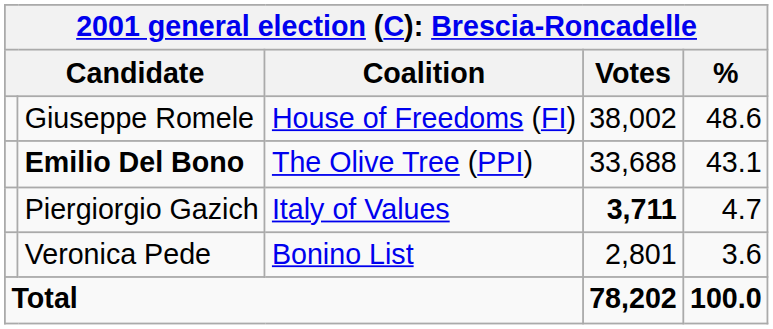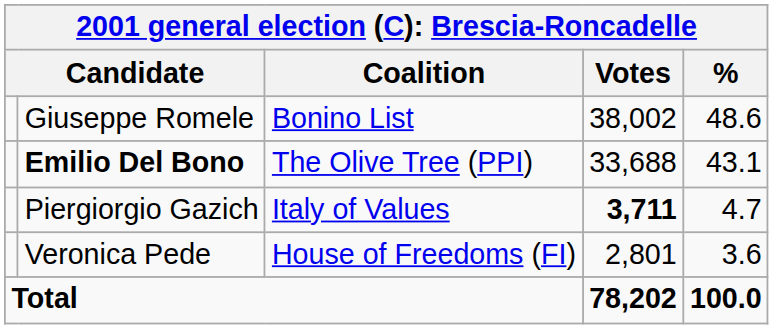(424, 118) House of Freedoms (FI) -> (343, 118) Bonino List
(343, 254) Bonino List -> (424, 254) House of Freedoms (FI)
